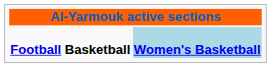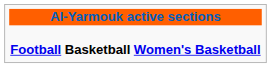(197, 50) lightblue background -> (197, 50) no background
